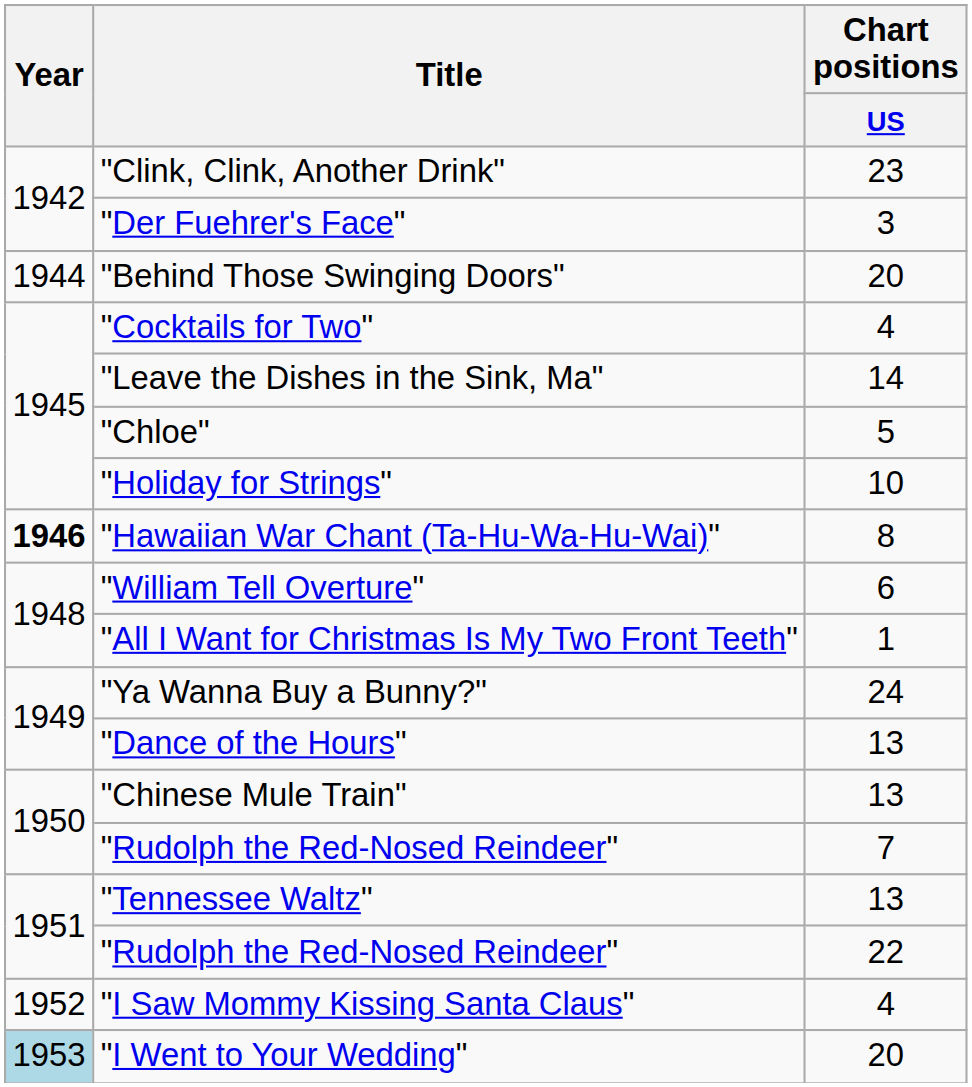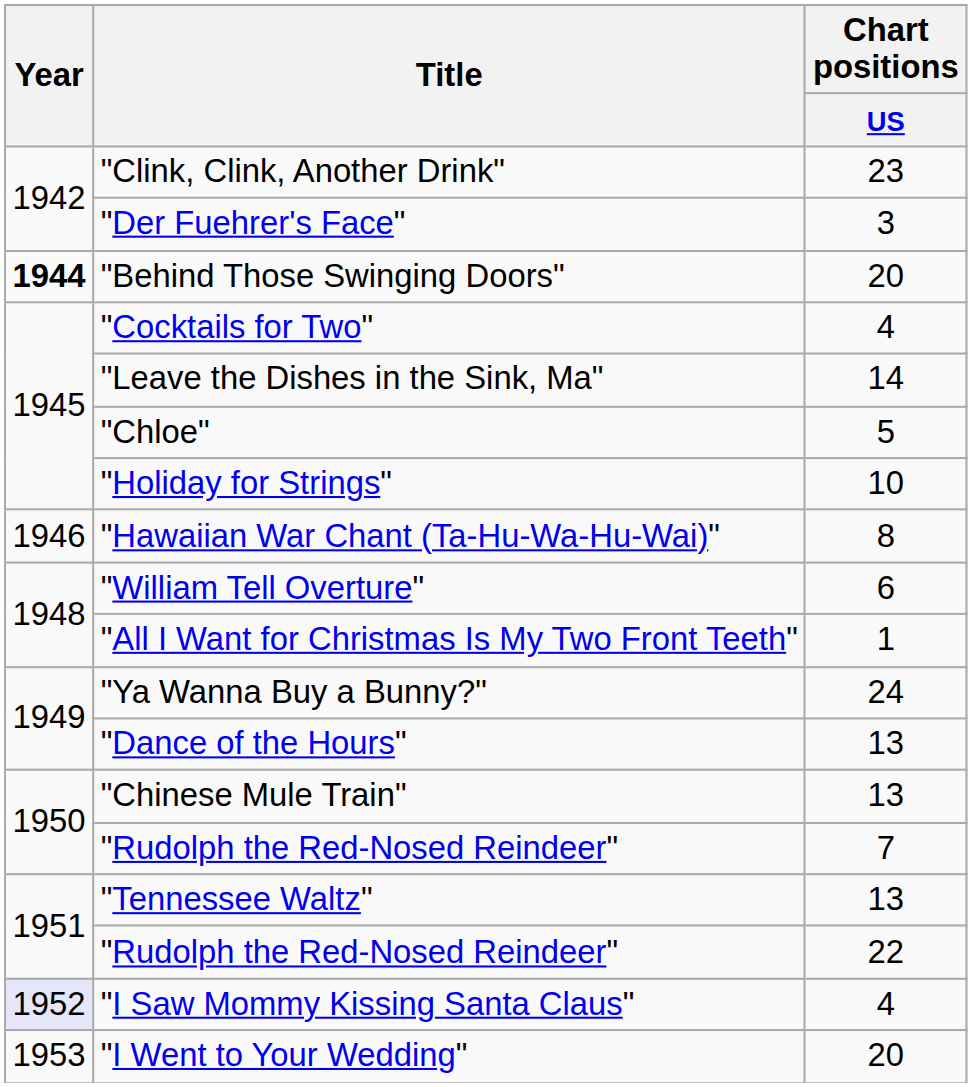(49, 275) normal -> (49, 275) bold
(49, 535) bold -> (49, 535) normal
(49, 1003) no background -> (49, 1003) lavender background
(49, 1055) lightblue background -> (49, 1055) no background
